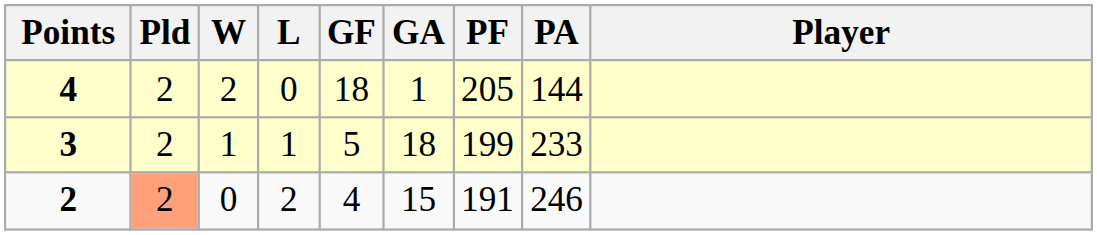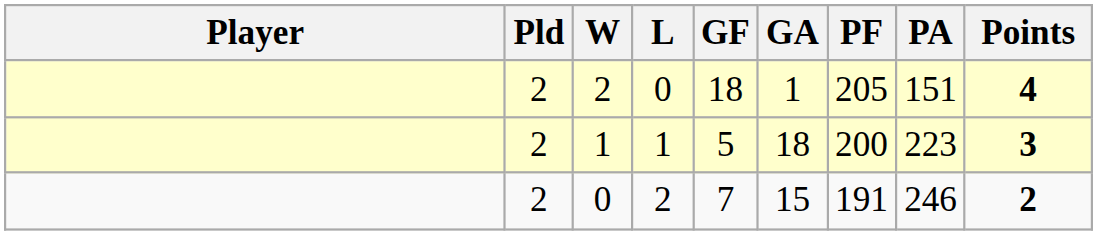columns swapped: (841, 32) <-> (68, 32)
(557, 88) 144 -> (931, 88) 151
(488, 144) 199 -> (862, 144) 200
(557, 144) 233 -> (931, 144) 223
(165, 199) lightsalmon background -> (539, 199) no background
(351, 199) 4 -> (725, 199) 7
